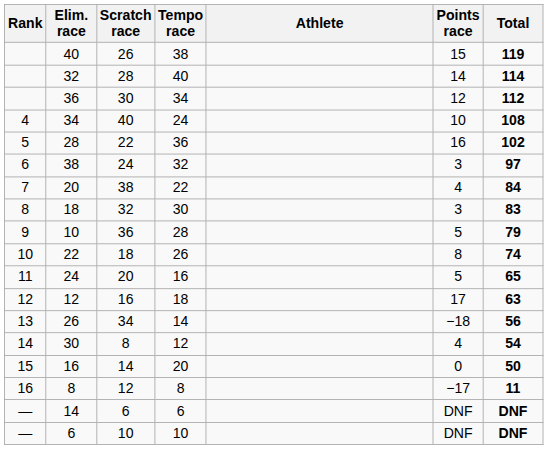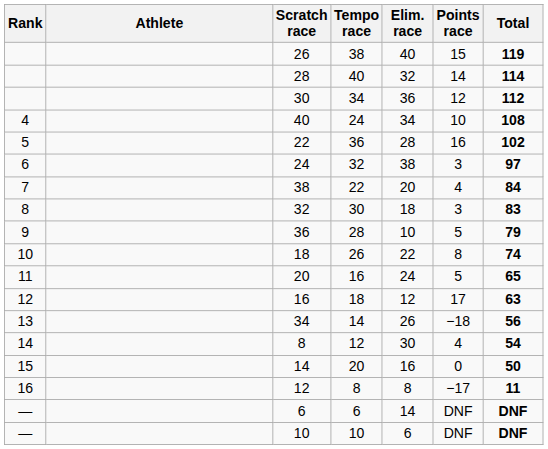columns swapped: (320, 23) <-> (71, 23)
